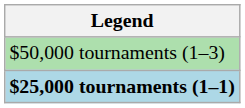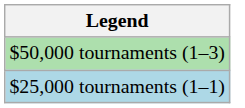(122, 85) bold -> (117, 85) normal
